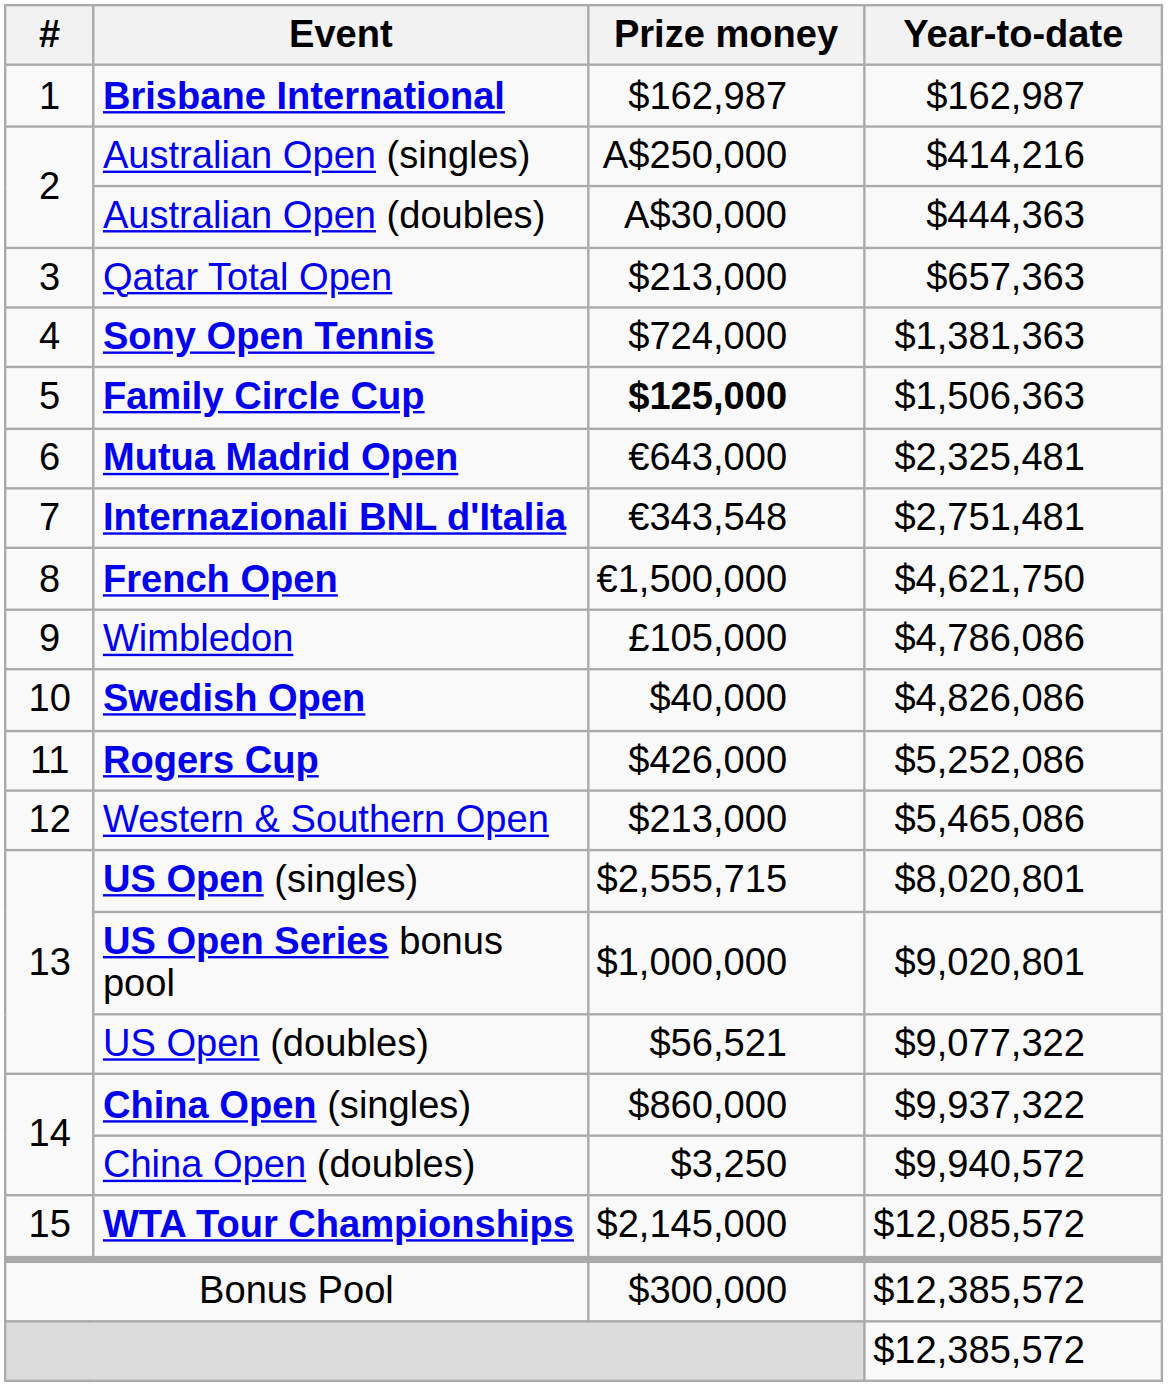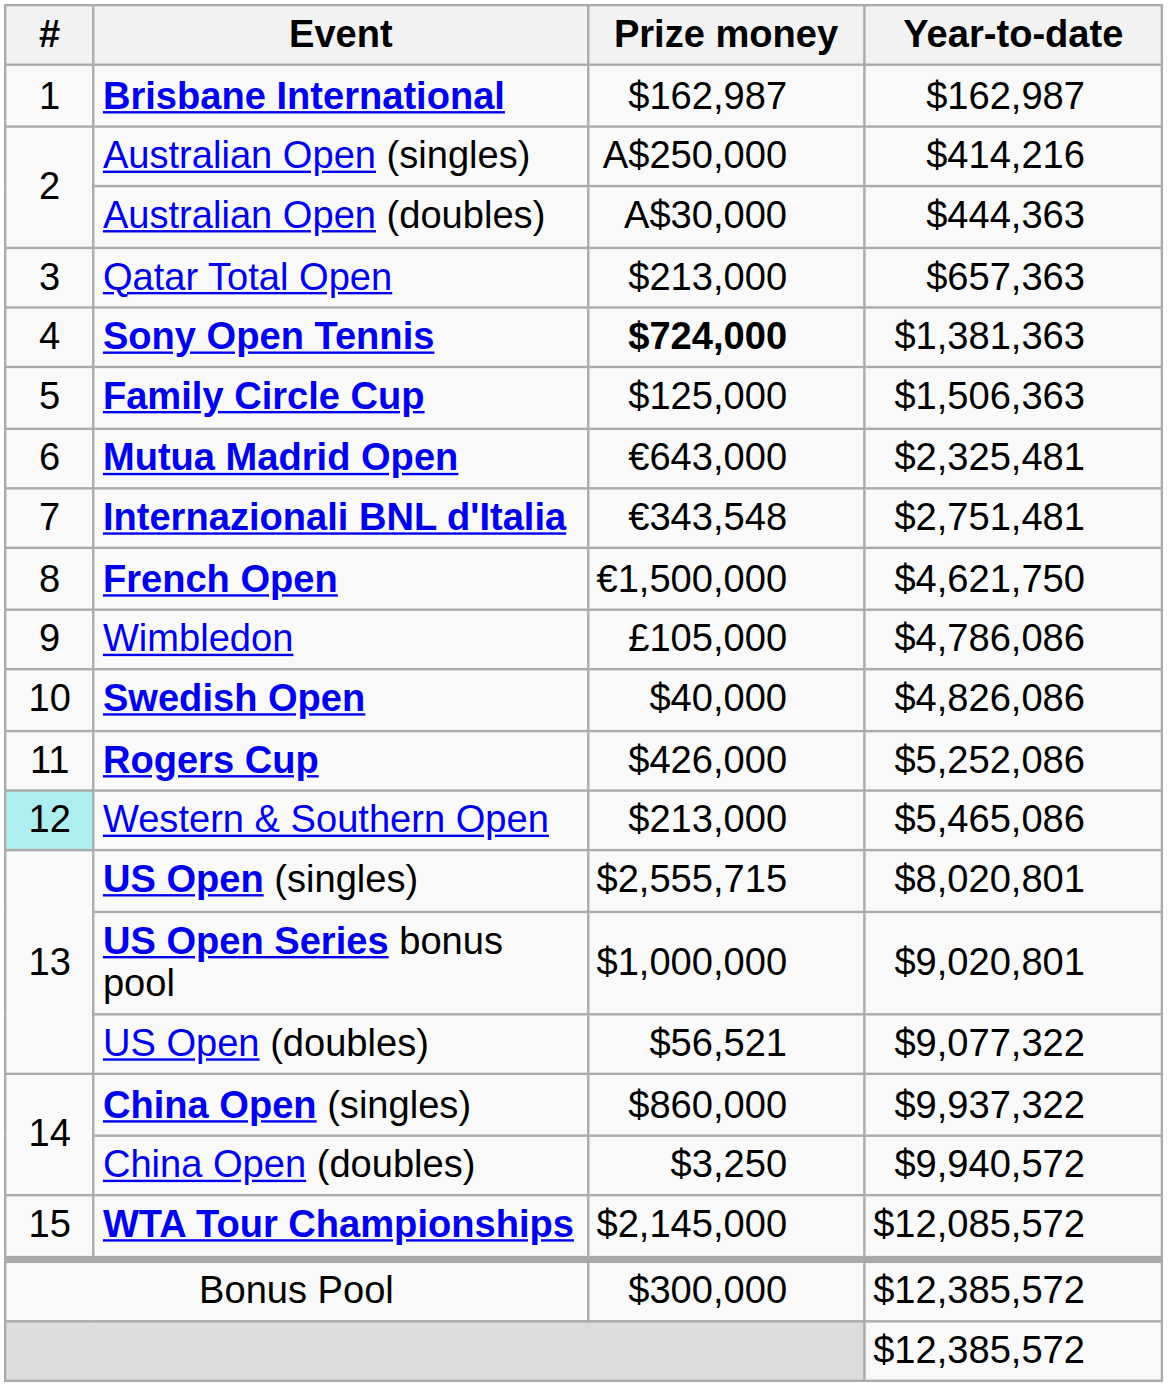(708, 336) normal -> (708, 336) bold
(708, 397) bold -> (708, 397) normal
(50, 819) no background -> (50, 819) paleturquoise background
